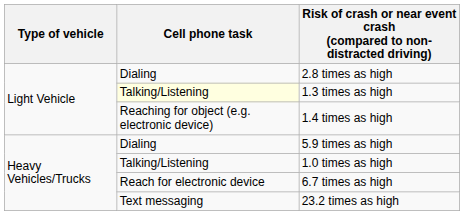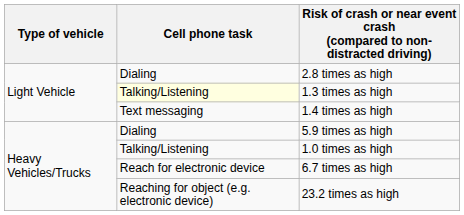(185, 118) Reaching for object (e.g. electronic device) -> (162, 111) Text messaging
(162, 201) Text messaging -> (185, 194) Reaching for object (e.g. electronic device)
